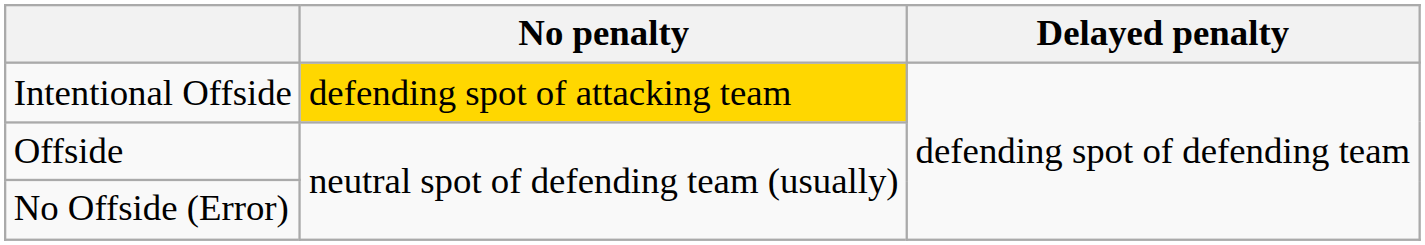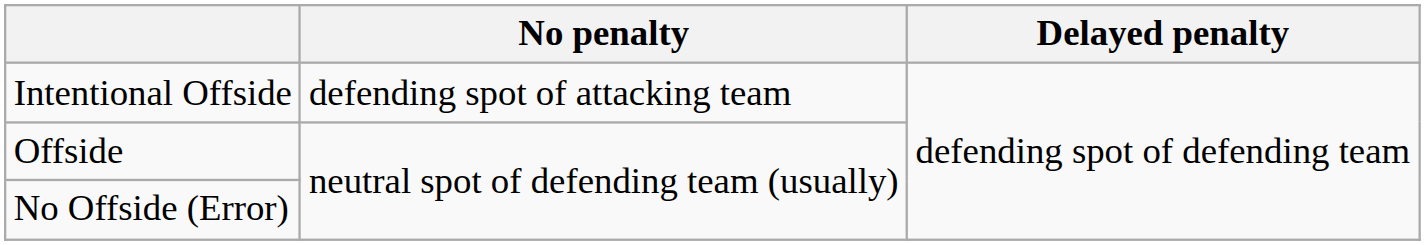(550, 92) gold background -> (550, 92) no background
